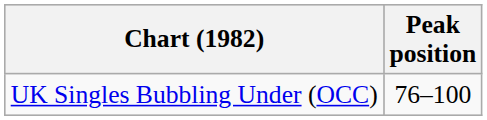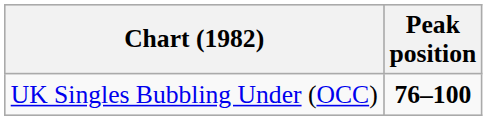(433, 94) normal -> (433, 94) bold
